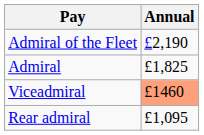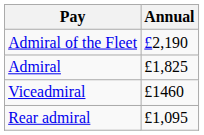(164, 92) lightsalmon background -> (164, 92) no background
